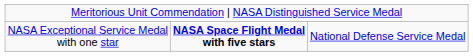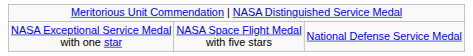(239, 36) bold -> (239, 36) normal
